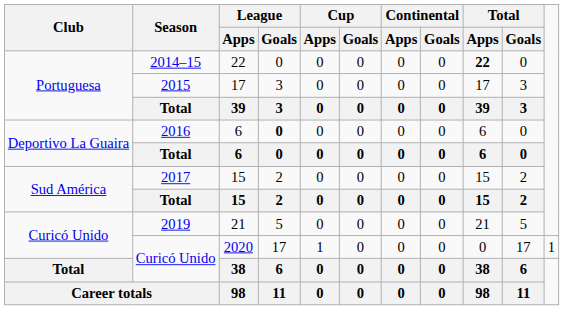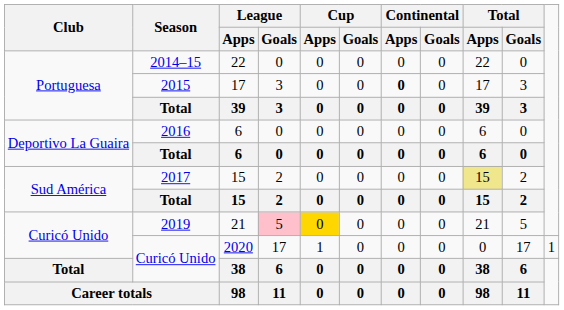(483, 62) bold -> (483, 62) normal
(401, 85) normal -> (401, 85) bold
(279, 131) bold -> (279, 131) normal
(483, 177) no background -> (483, 177) khaki background
(279, 223) no background -> (279, 223) pink background
(320, 223) no background -> (320, 223) gold background
